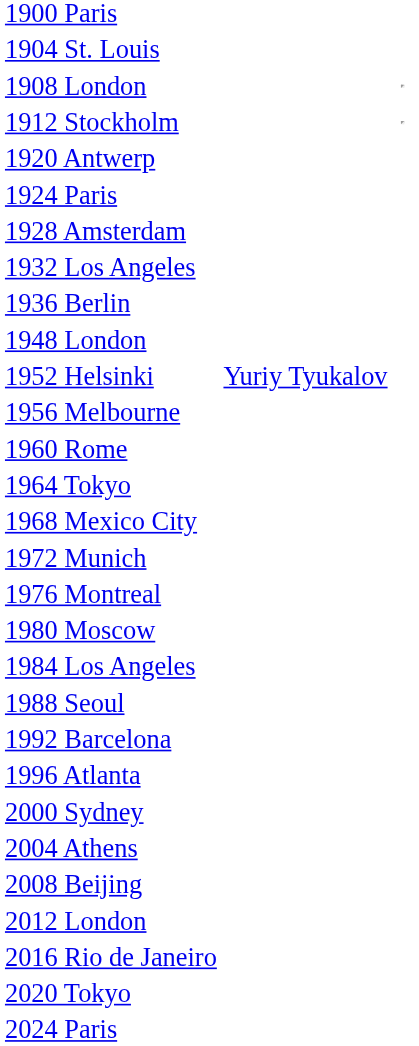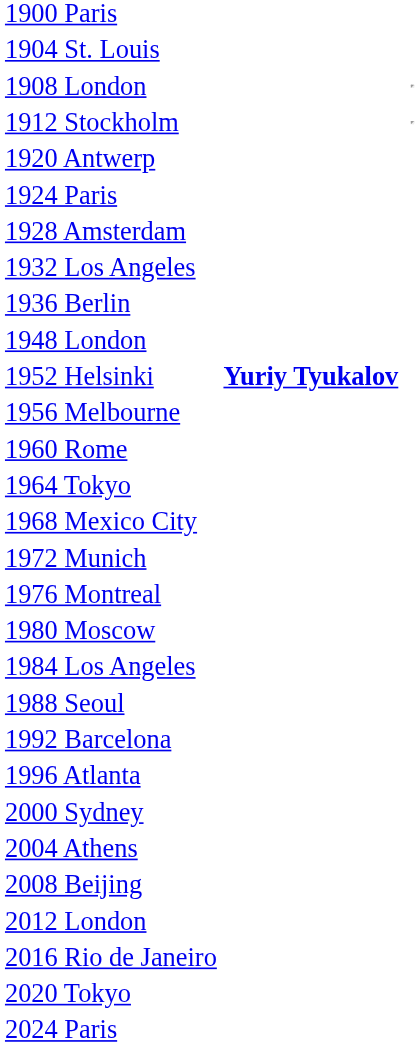(306, 376) normal -> (311, 376) bold
